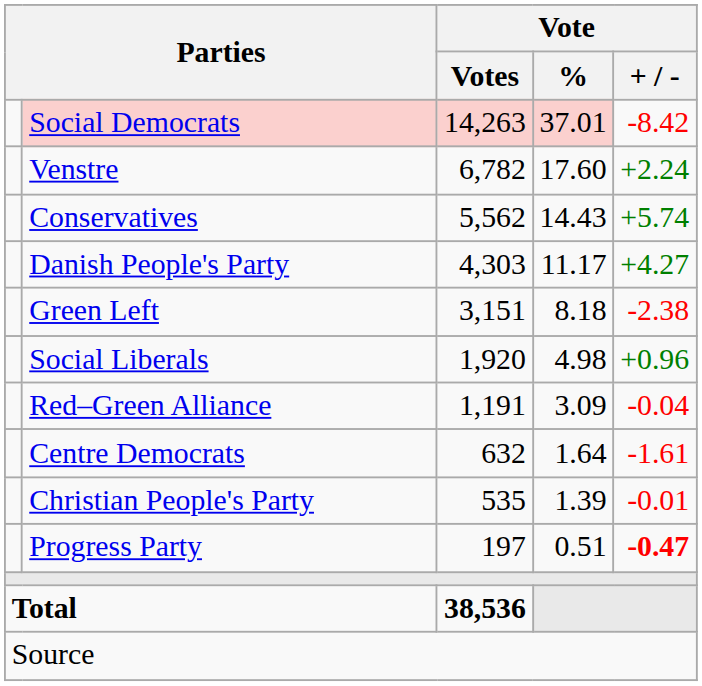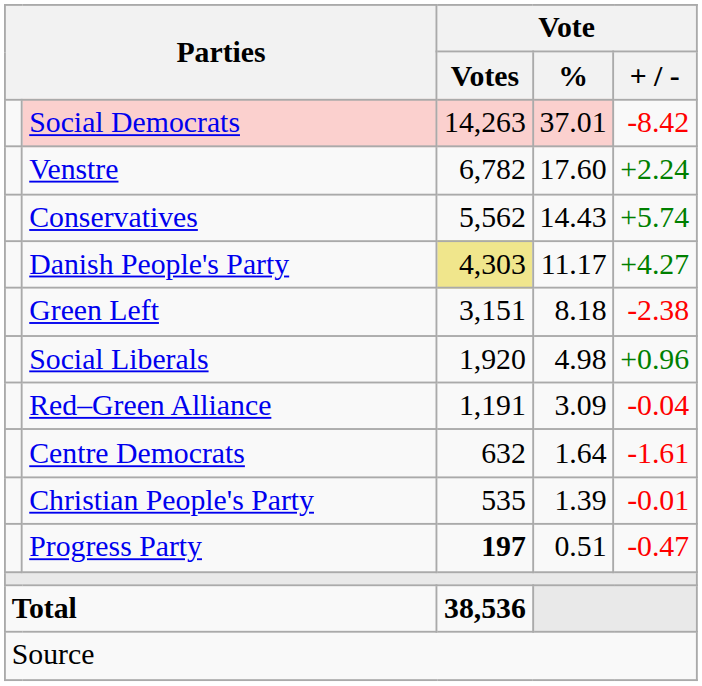(492, 264) no background -> (492, 264) khaki background
(504, 547) normal -> (504, 547) bold
(658, 547) bold -> (658, 547) normal
